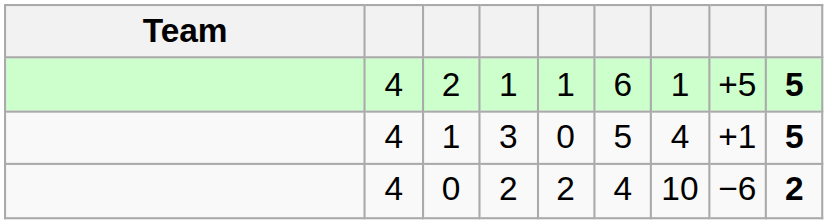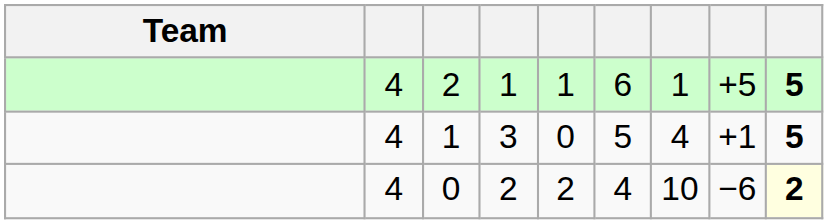(794, 190) no background -> (794, 190) lightyellow background
